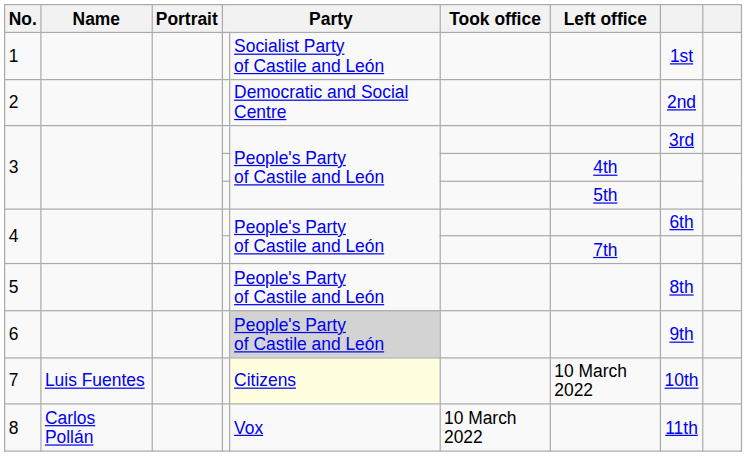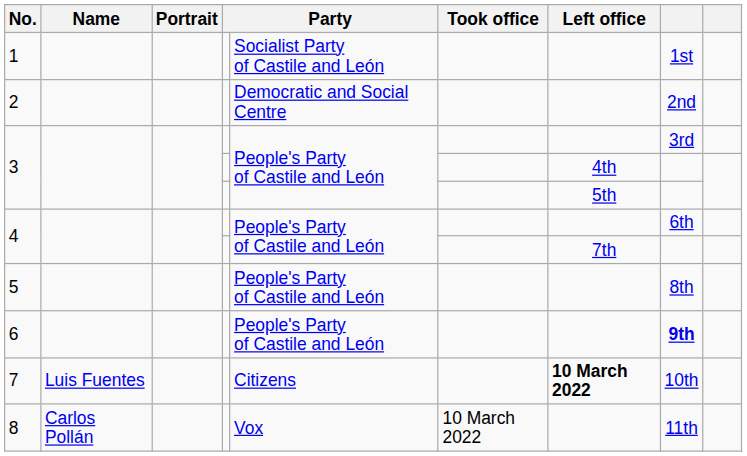(309, 334) lightgrey background -> (309, 334) no background
(682, 334) normal -> (682, 334) bold
(265, 381) lightyellow background -> (265, 381) no background
(591, 381) normal -> (590, 381) bold
